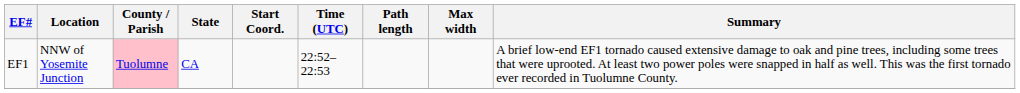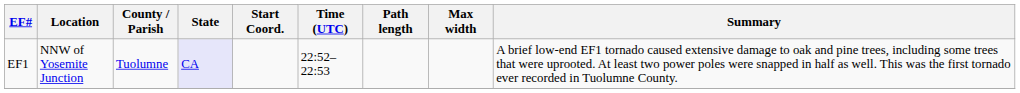(142, 63) pink background -> (142, 63) no background
(190, 63) no background -> (190, 63) lavender background
